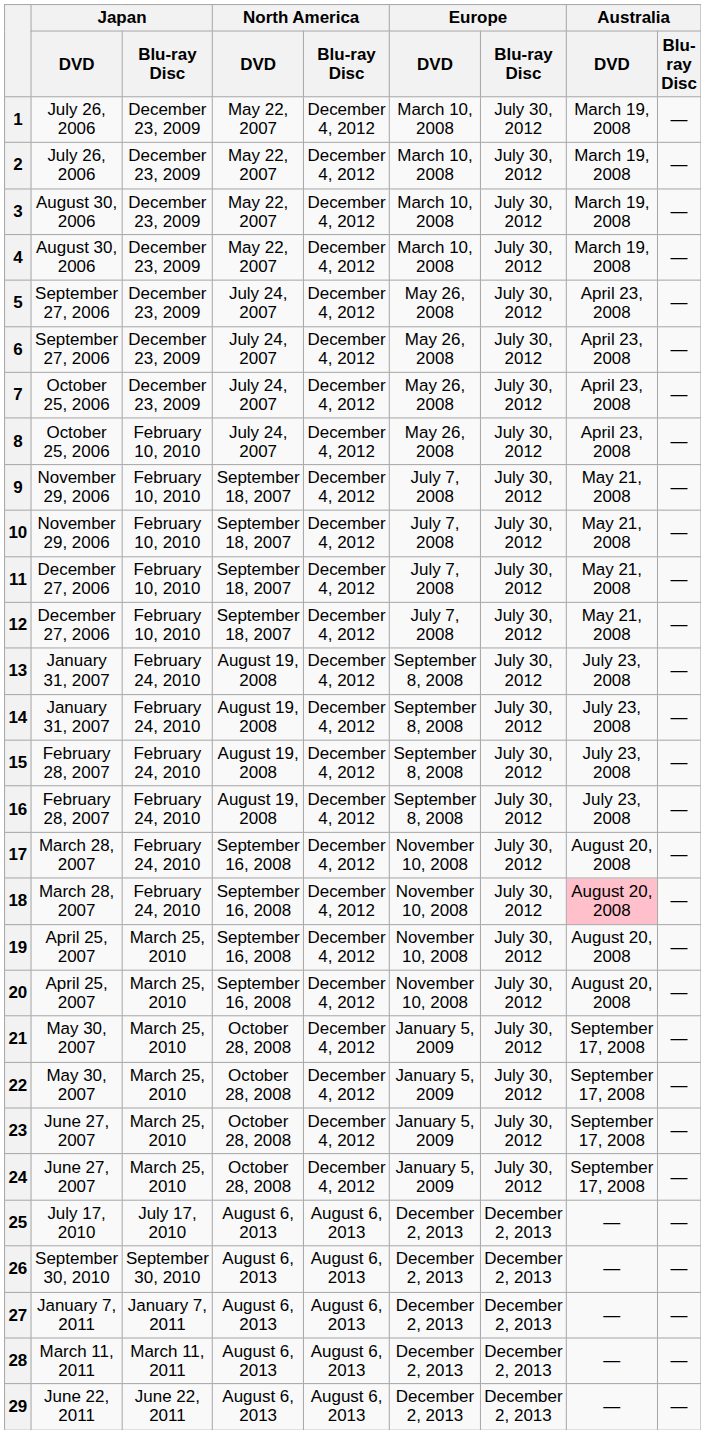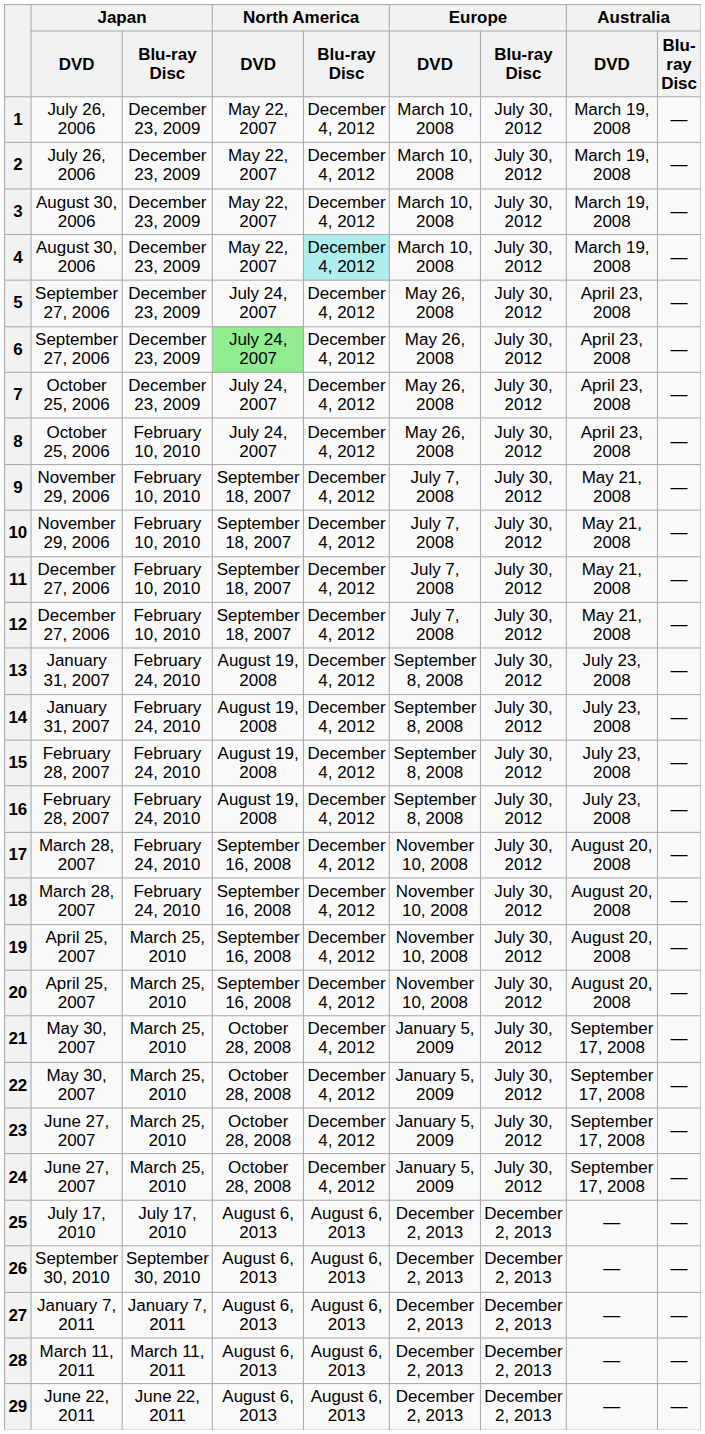(347, 257) no background -> (347, 257) paleturquoise background
(258, 349) no background -> (258, 349) lightgreen background
(612, 901) pink background -> (612, 901) no background
